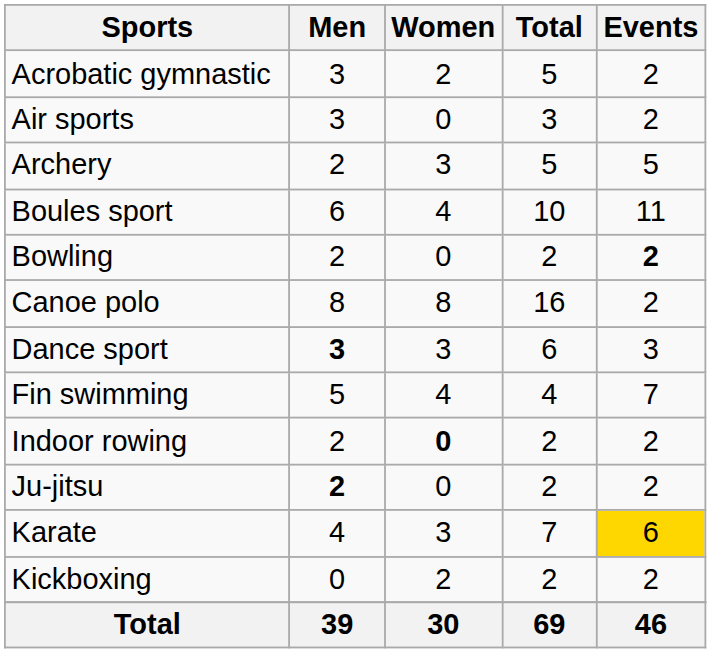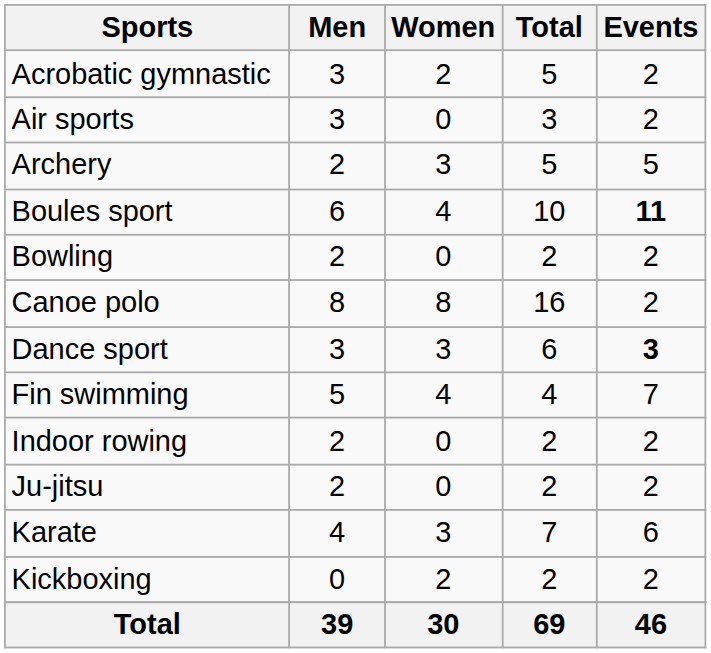(651, 211) normal -> (651, 211) bold
(651, 257) bold -> (651, 257) normal
(337, 348) bold -> (337, 348) normal
(651, 348) normal -> (651, 348) bold
(443, 440) bold -> (443, 440) normal
(337, 486) bold -> (337, 486) normal
(651, 532) gold background -> (651, 532) no background
